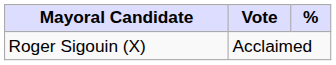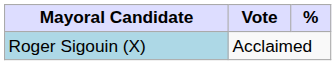(77, 45) no background -> (77, 45) lightblue background
